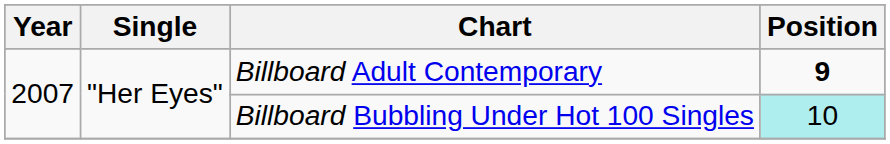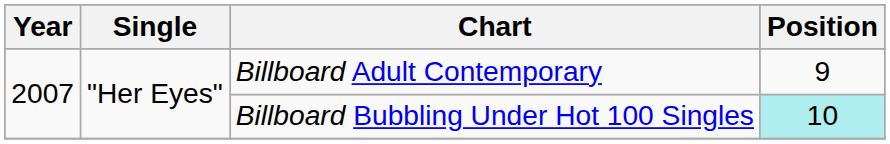(822, 71) bold -> (822, 71) normal
